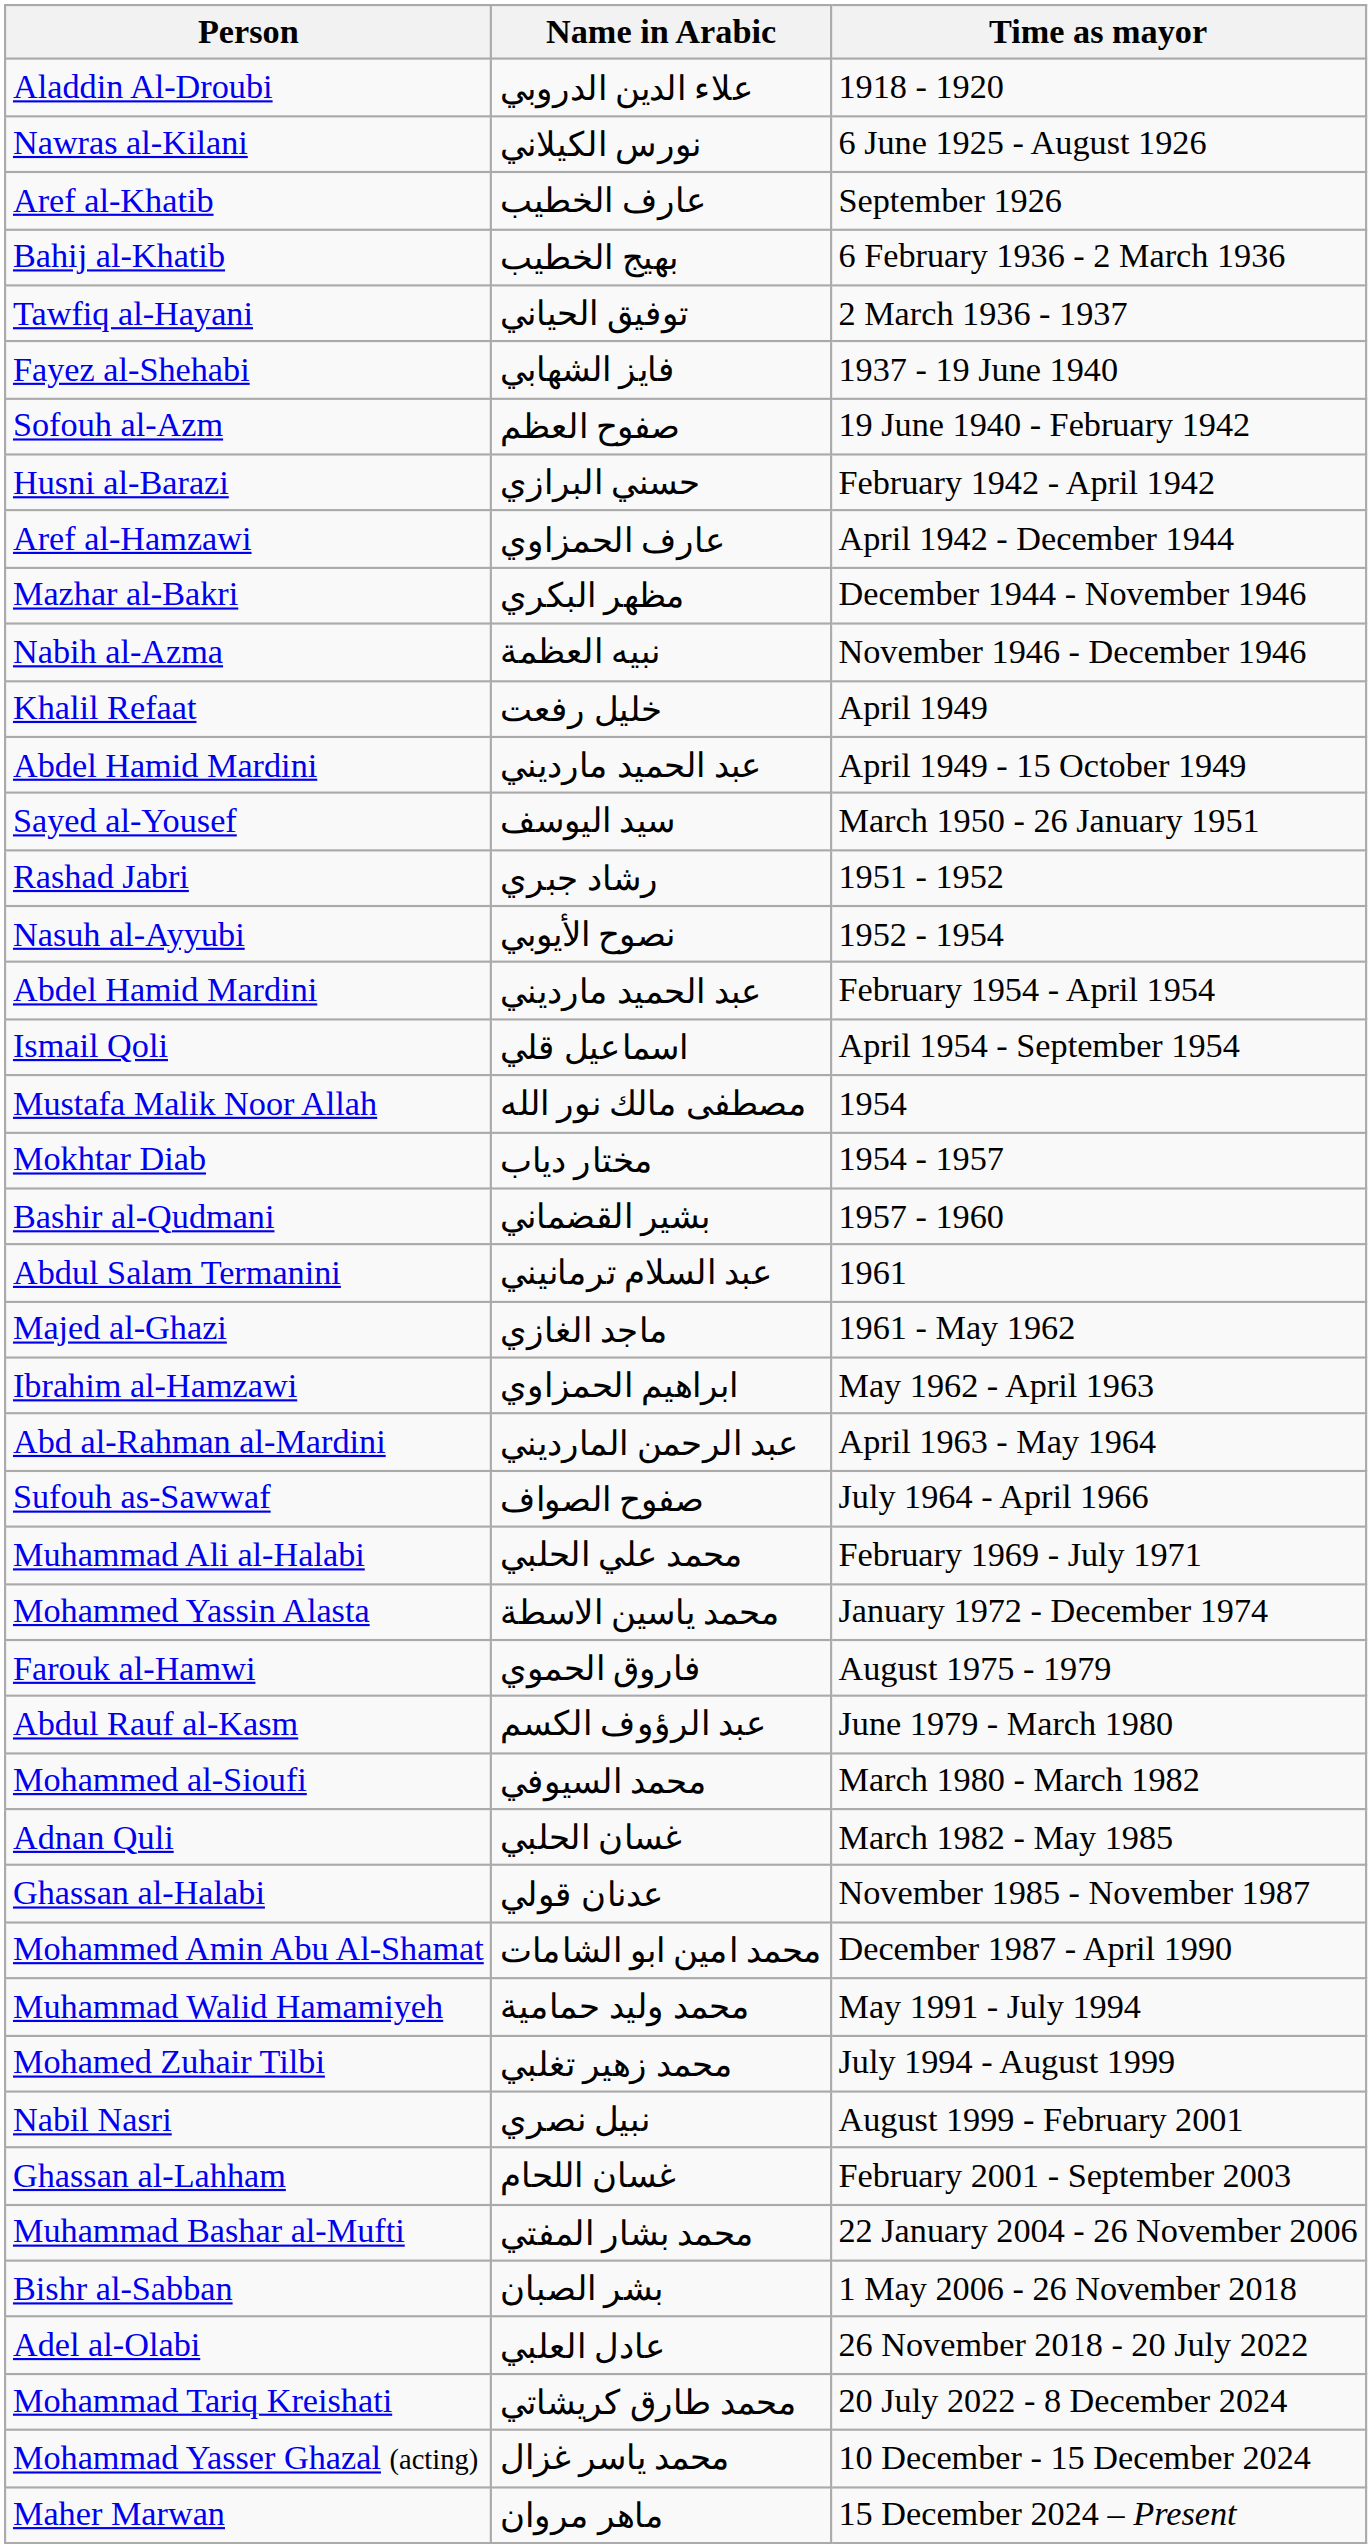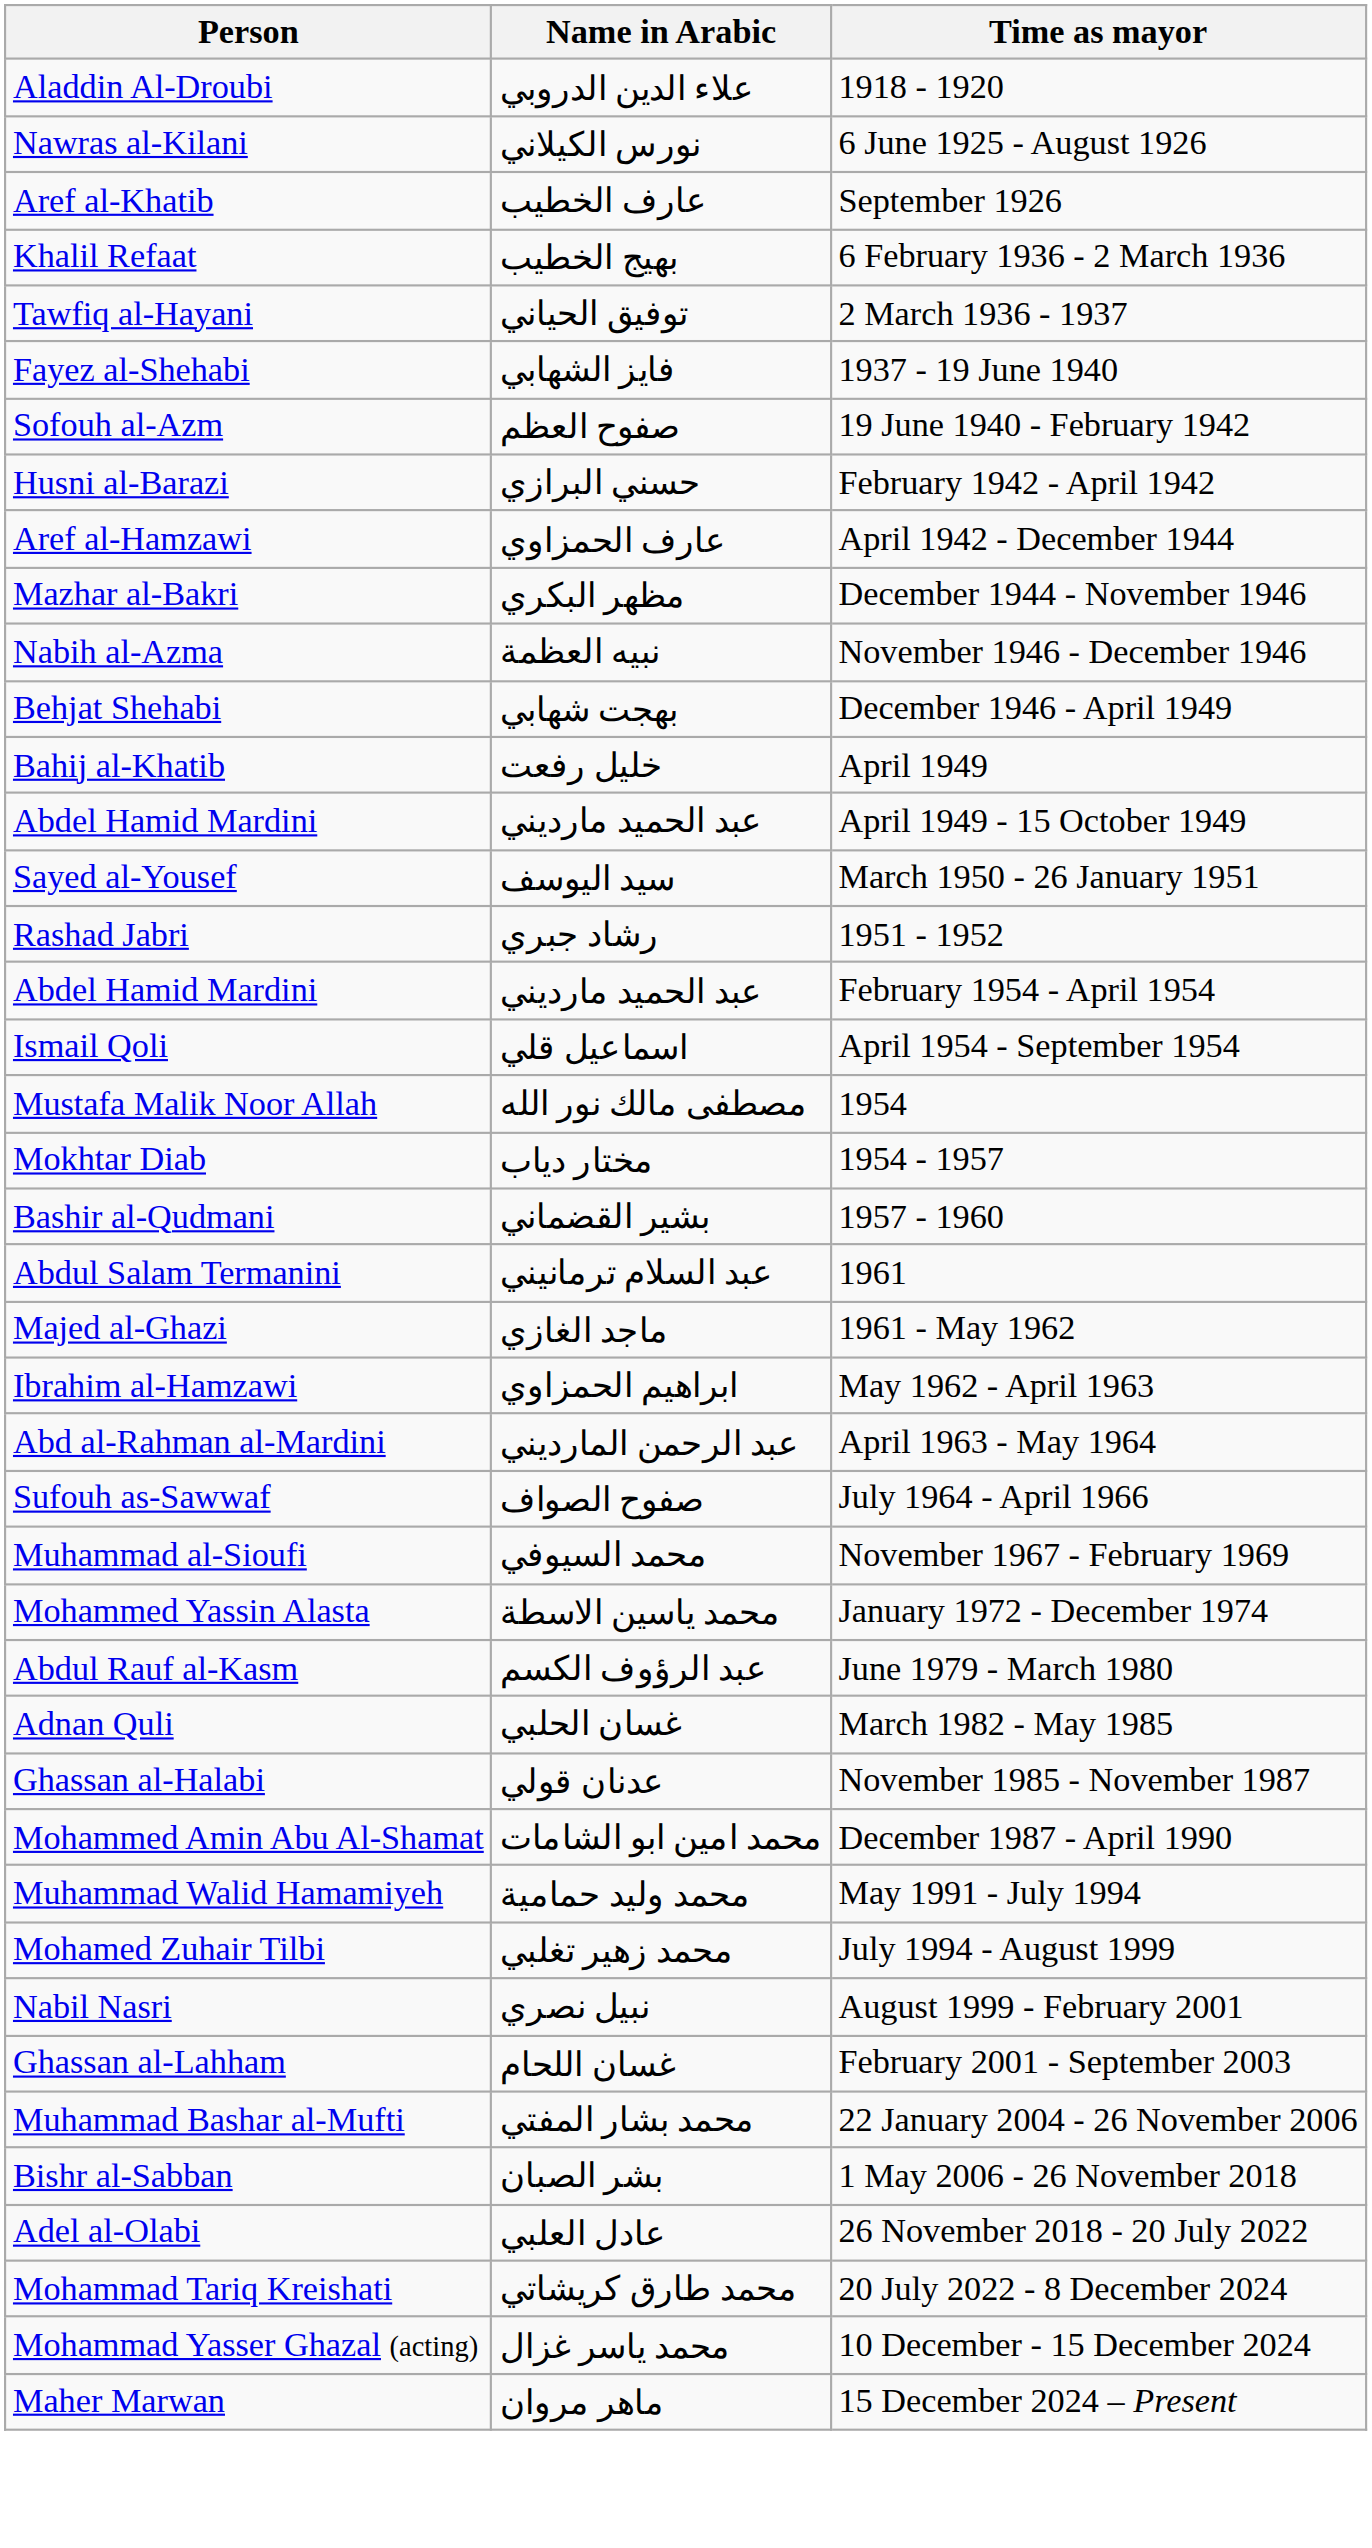(119, 256) Bahij al-Khatib -> (105, 256) Khalil Refaat
+ row: (1035, 707)
(105, 707) Khalil Refaat -> (119, 764) Bahij al-Khatib
- row: (921, 933)
+ row: (1064, 1554)
- row: (1020, 1554)
- row: (975, 1667)
- row: (1019, 1780)
